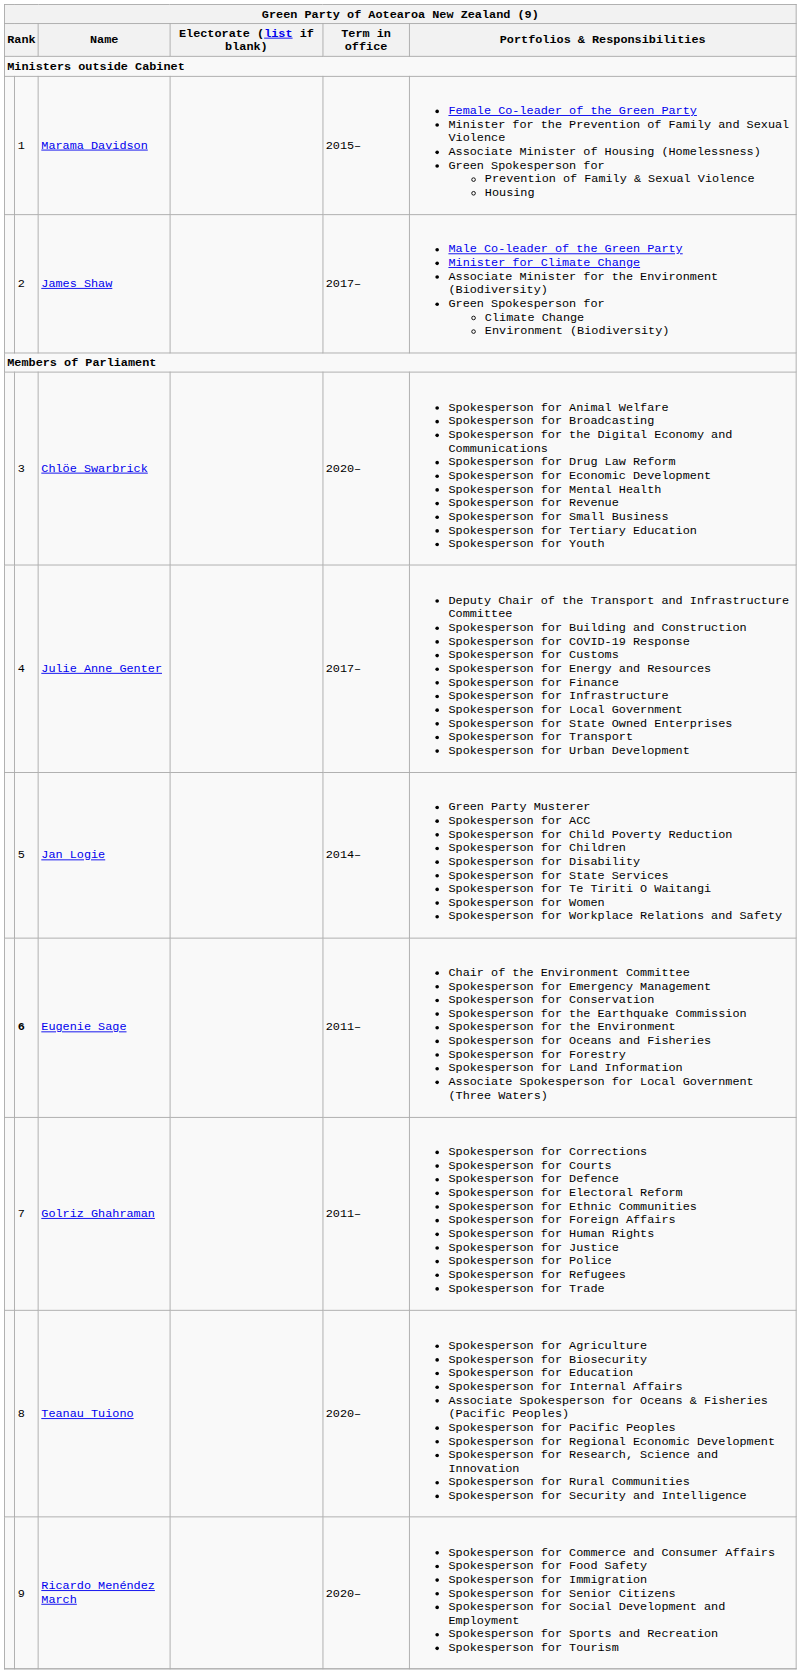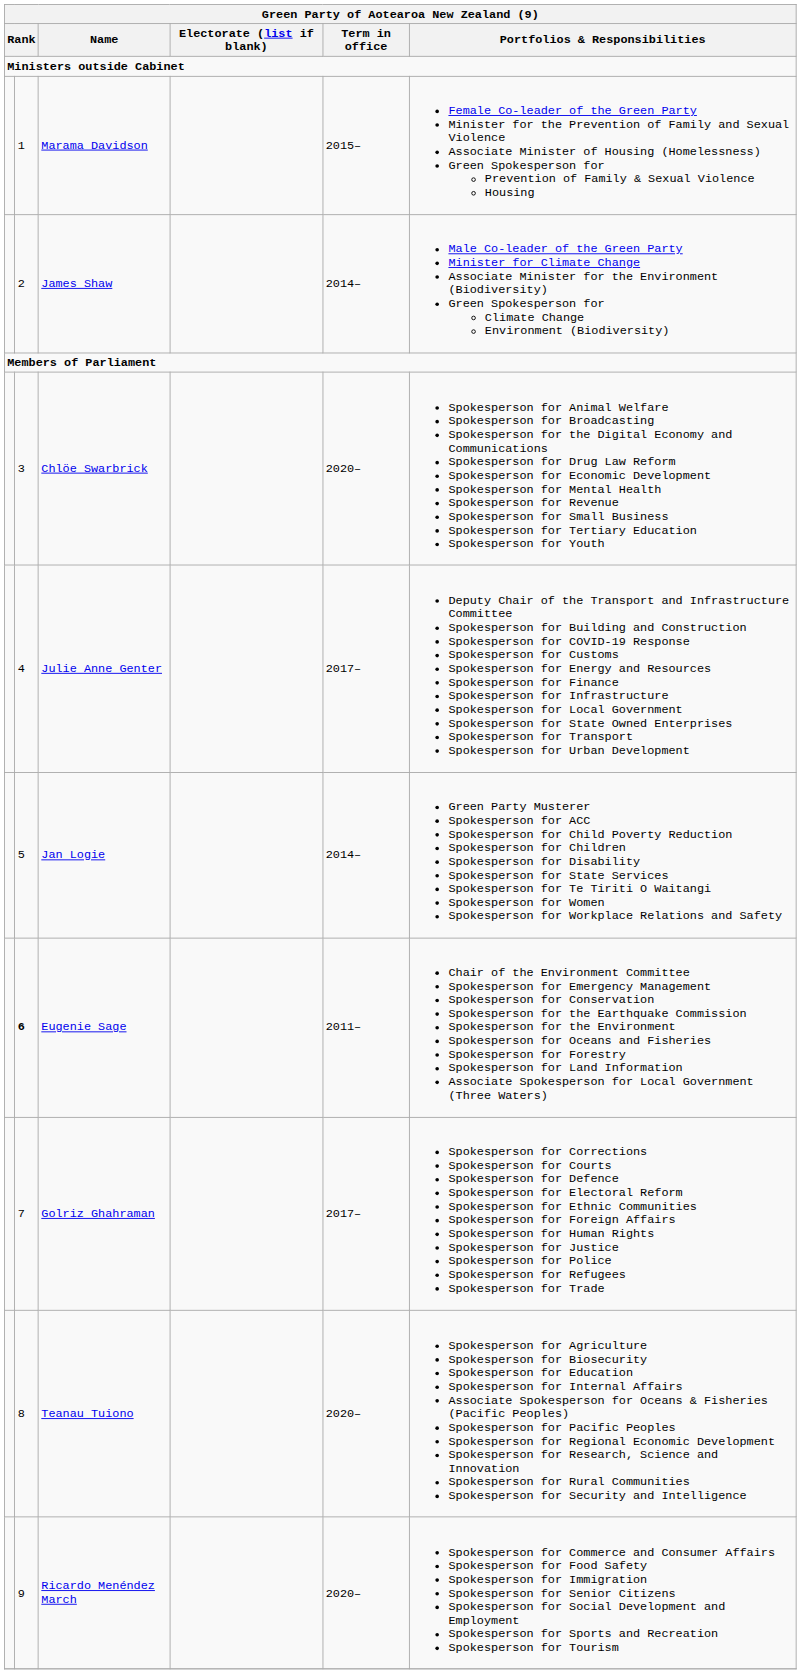(343, 284) 2017– -> (343, 284) 2014–
(343, 1214) 2011– -> (343, 1214) 2017–
